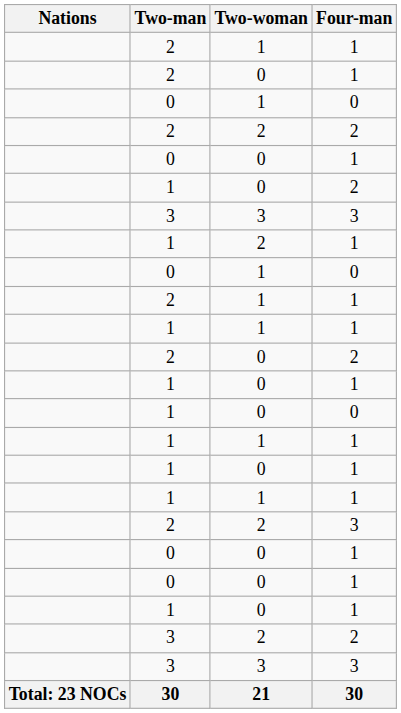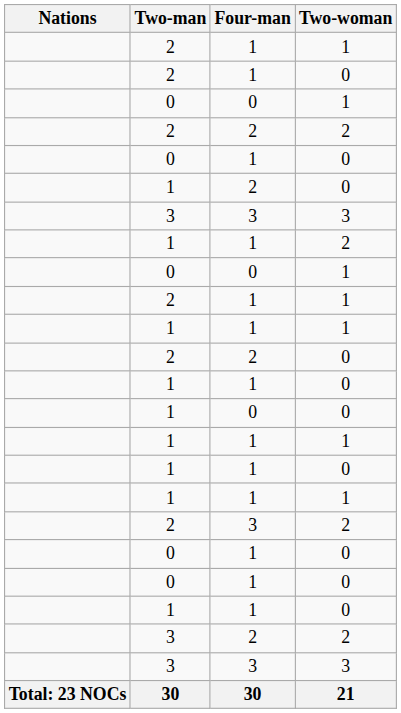columns swapped: (354, 18) <-> (261, 18)
